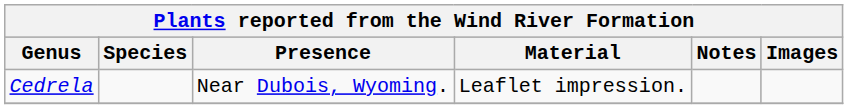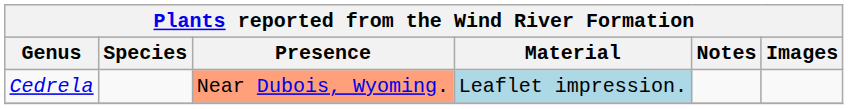(323, 86) no background -> (323, 86) lightsalmon background
(573, 86) no background -> (573, 86) lightblue background
